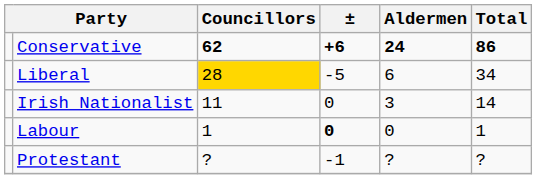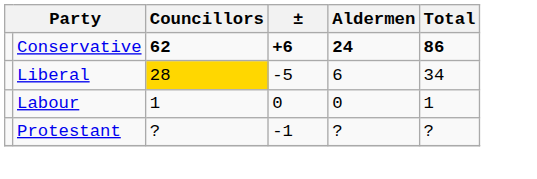- row: (105, 103)
(329, 131) bold -> (277, 103) normal
